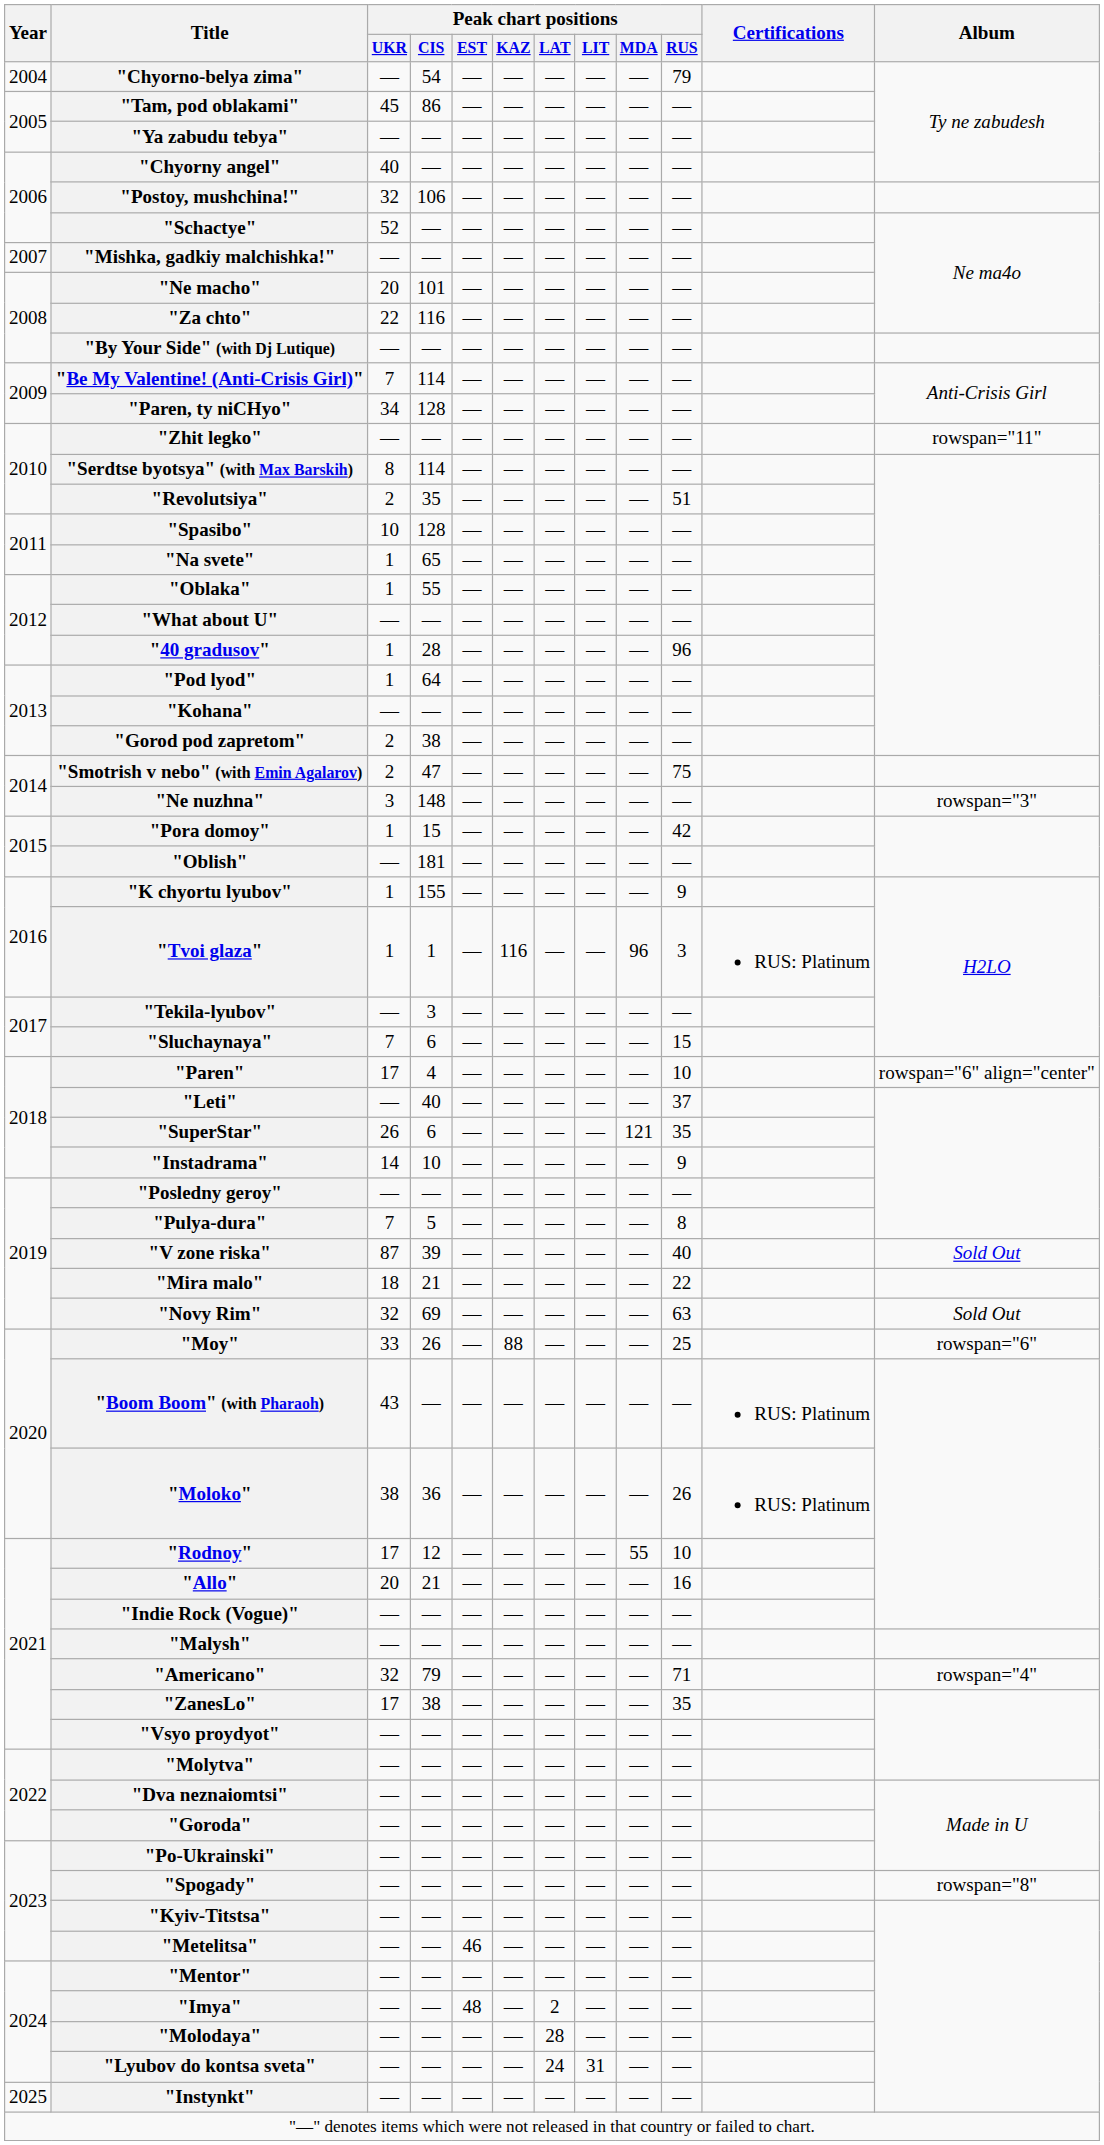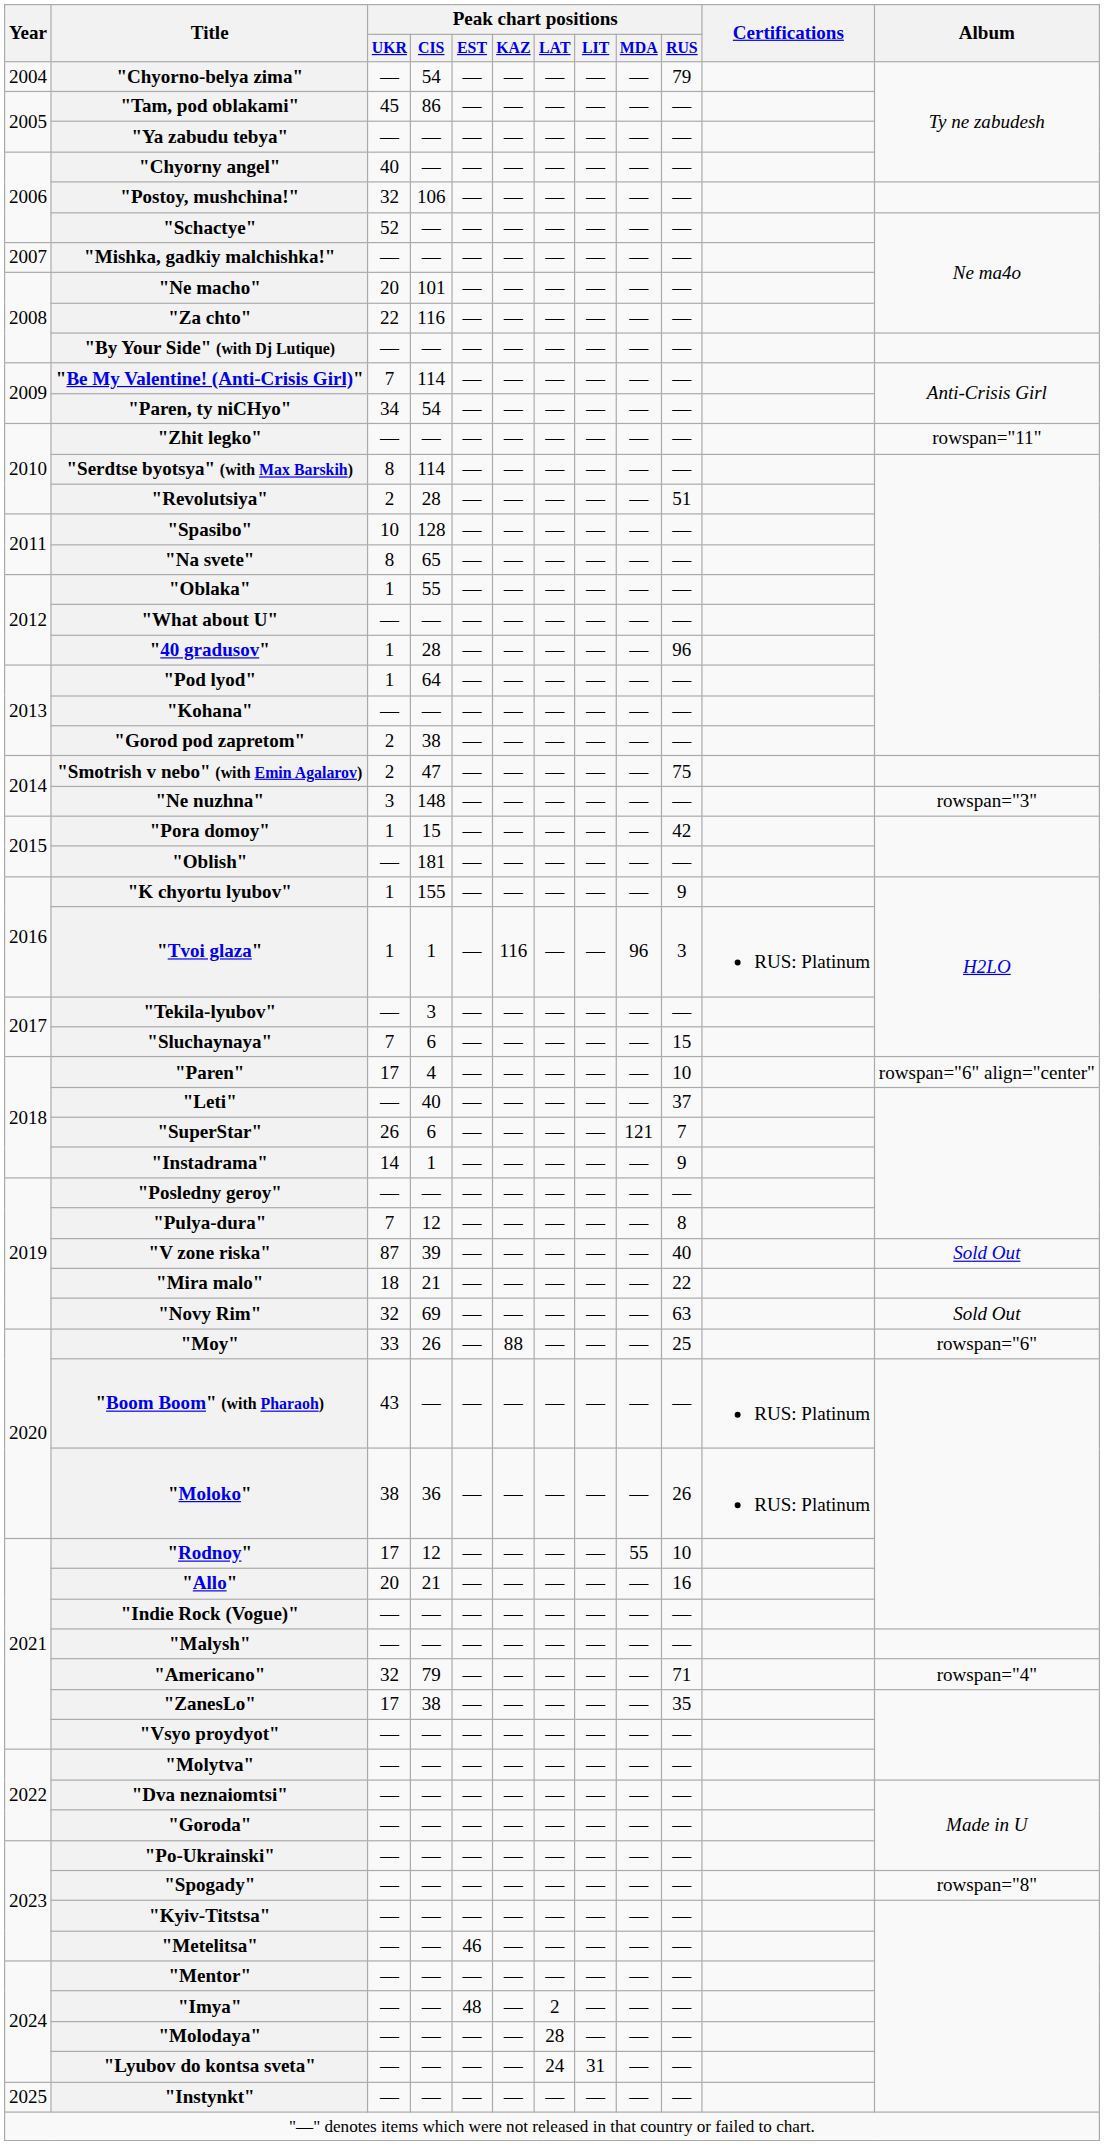(431, 408) 128 -> (431, 408) 54
(431, 499) 35 -> (431, 499) 28
(389, 559) 1 -> (389, 559) 8
(682, 1132) 35 -> (682, 1132) 7
(431, 1162) 10 -> (431, 1162) 1
(431, 1222) 5 -> (431, 1222) 12
